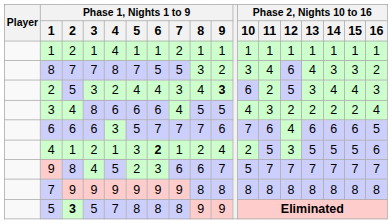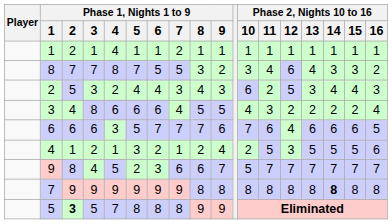(222, 90) bold -> (222, 90) normal
(158, 149) bold -> (158, 149) normal
(334, 189) normal -> (334, 189) bold
